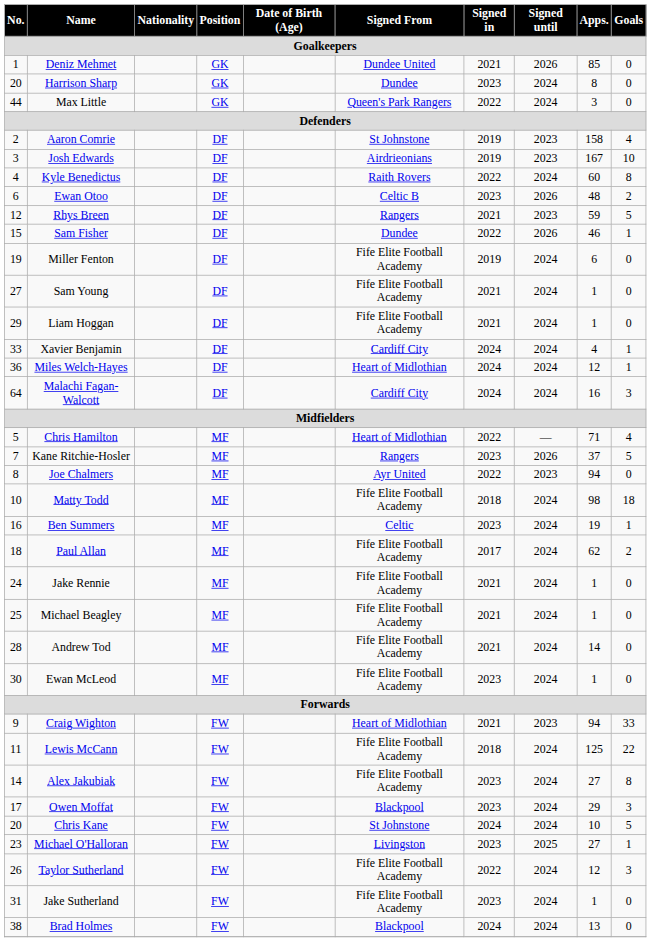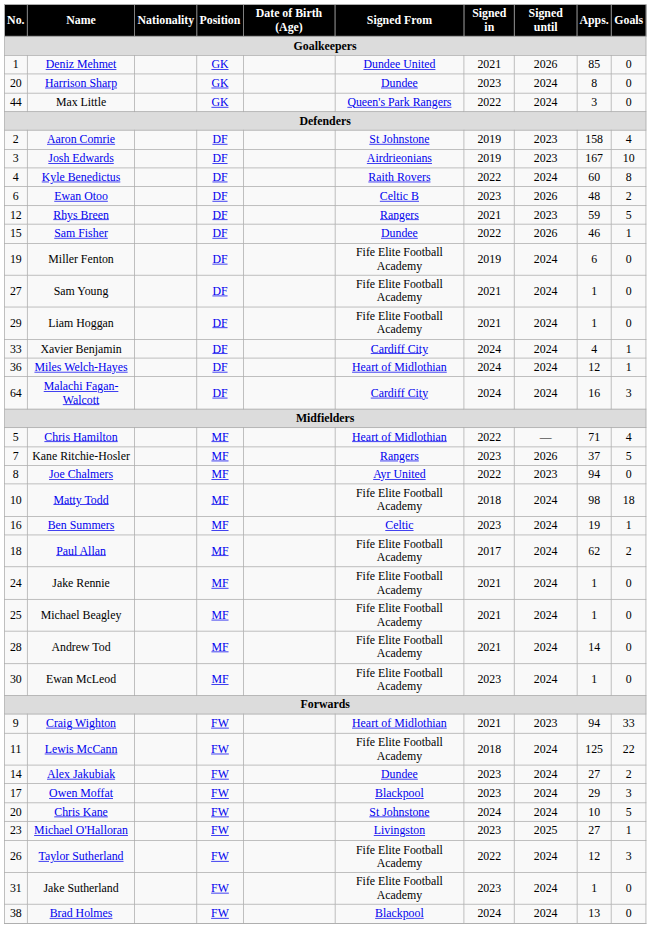(399, 781) Fife Elite Football Academy -> (399, 774) Dundee
(629, 781) 8 -> (629, 774) 2
